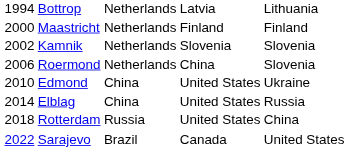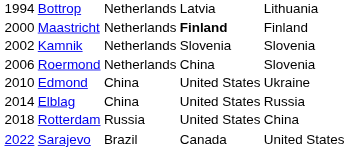(202, 27) normal -> (204, 27) bold
